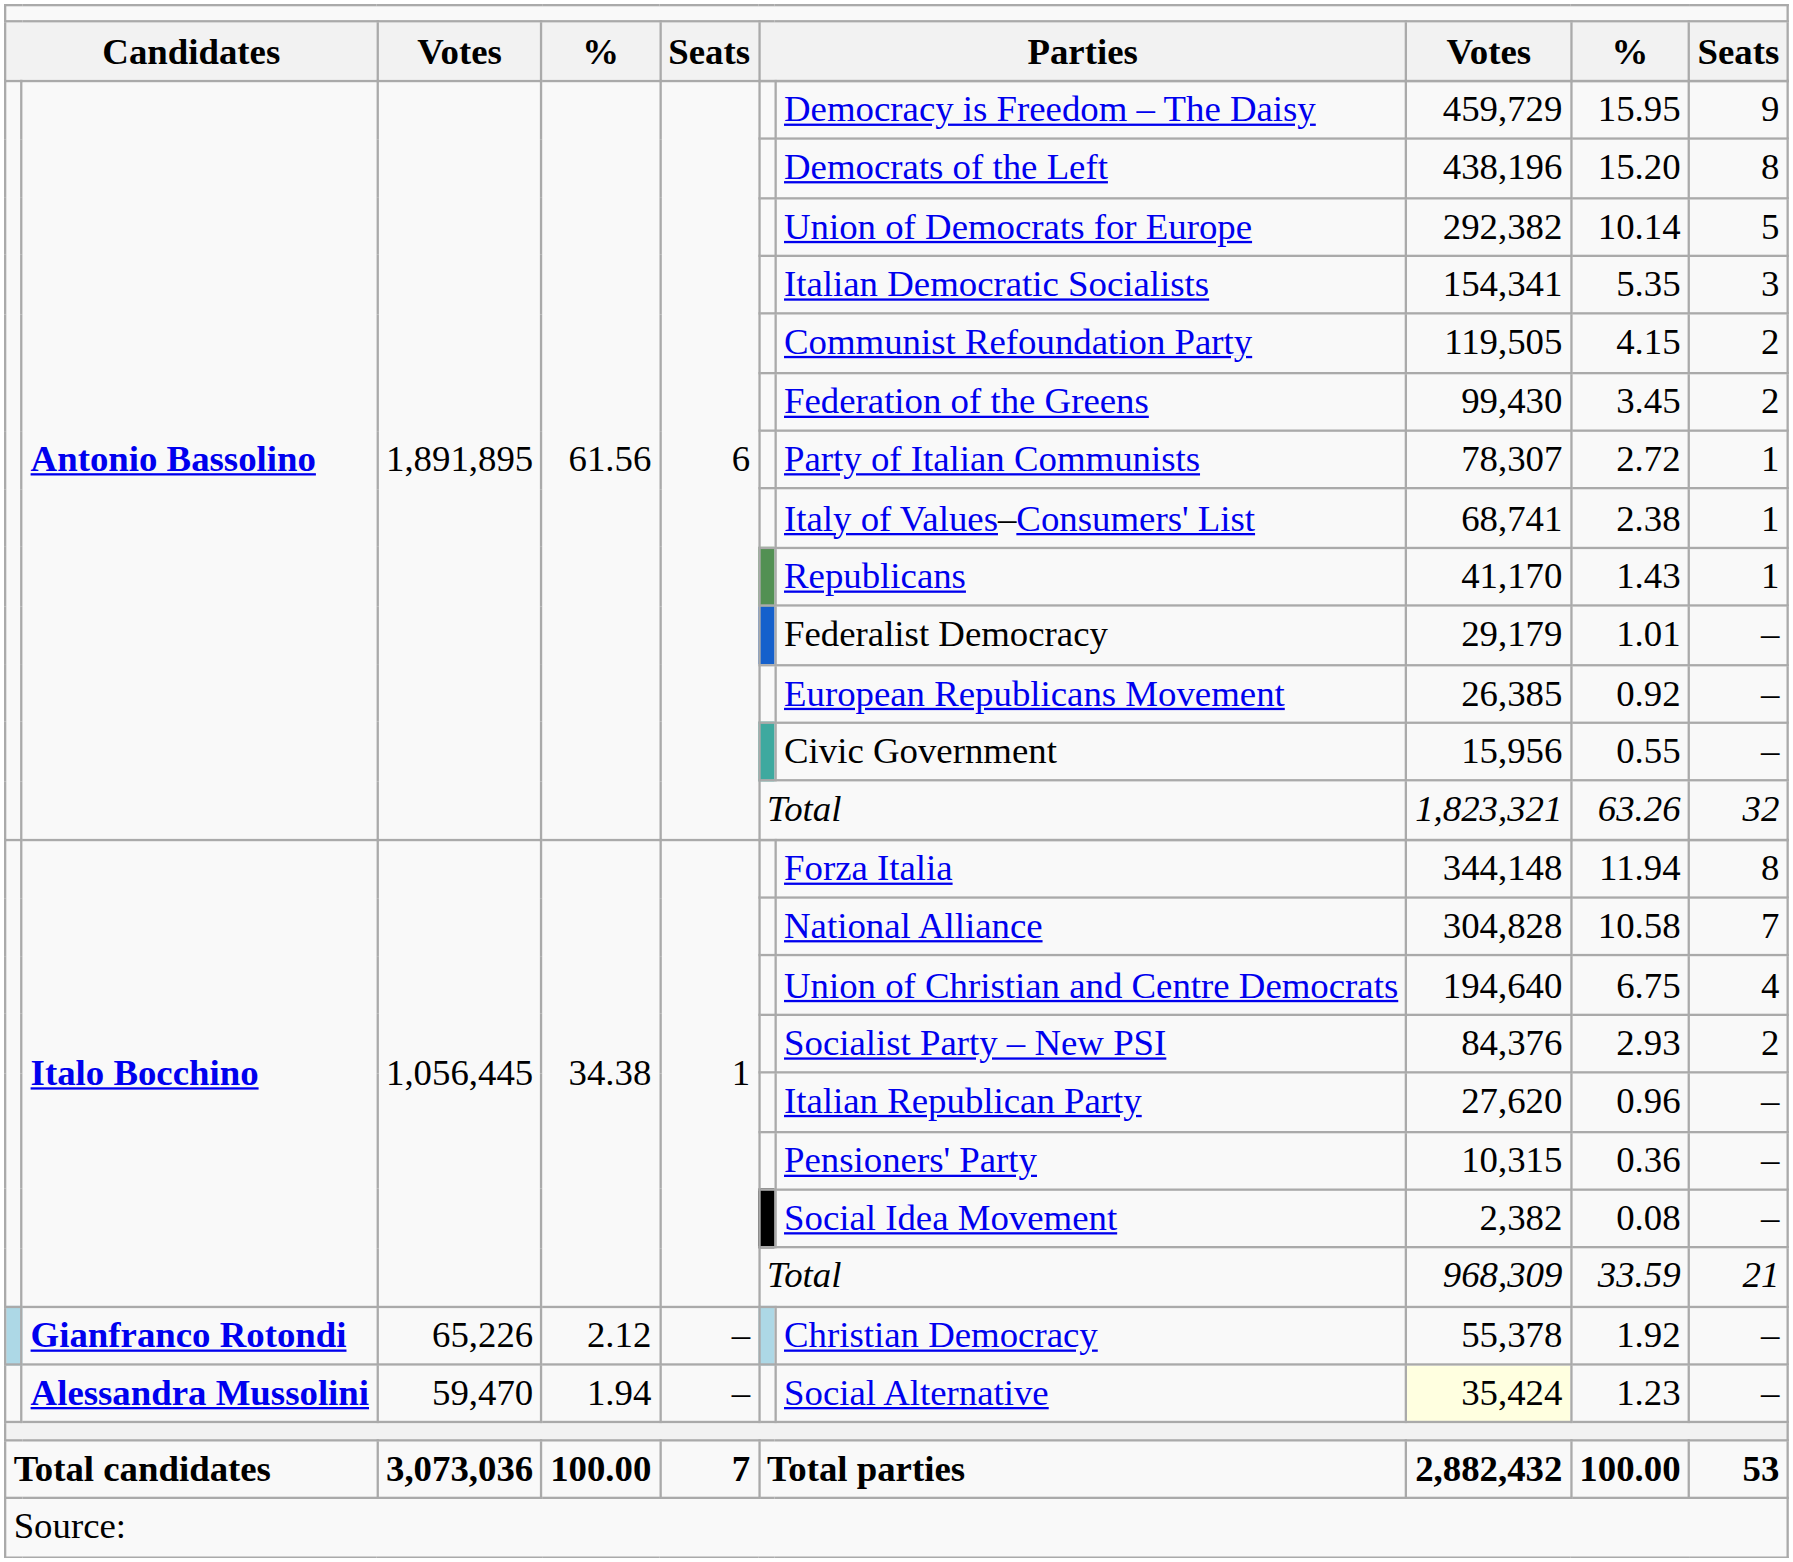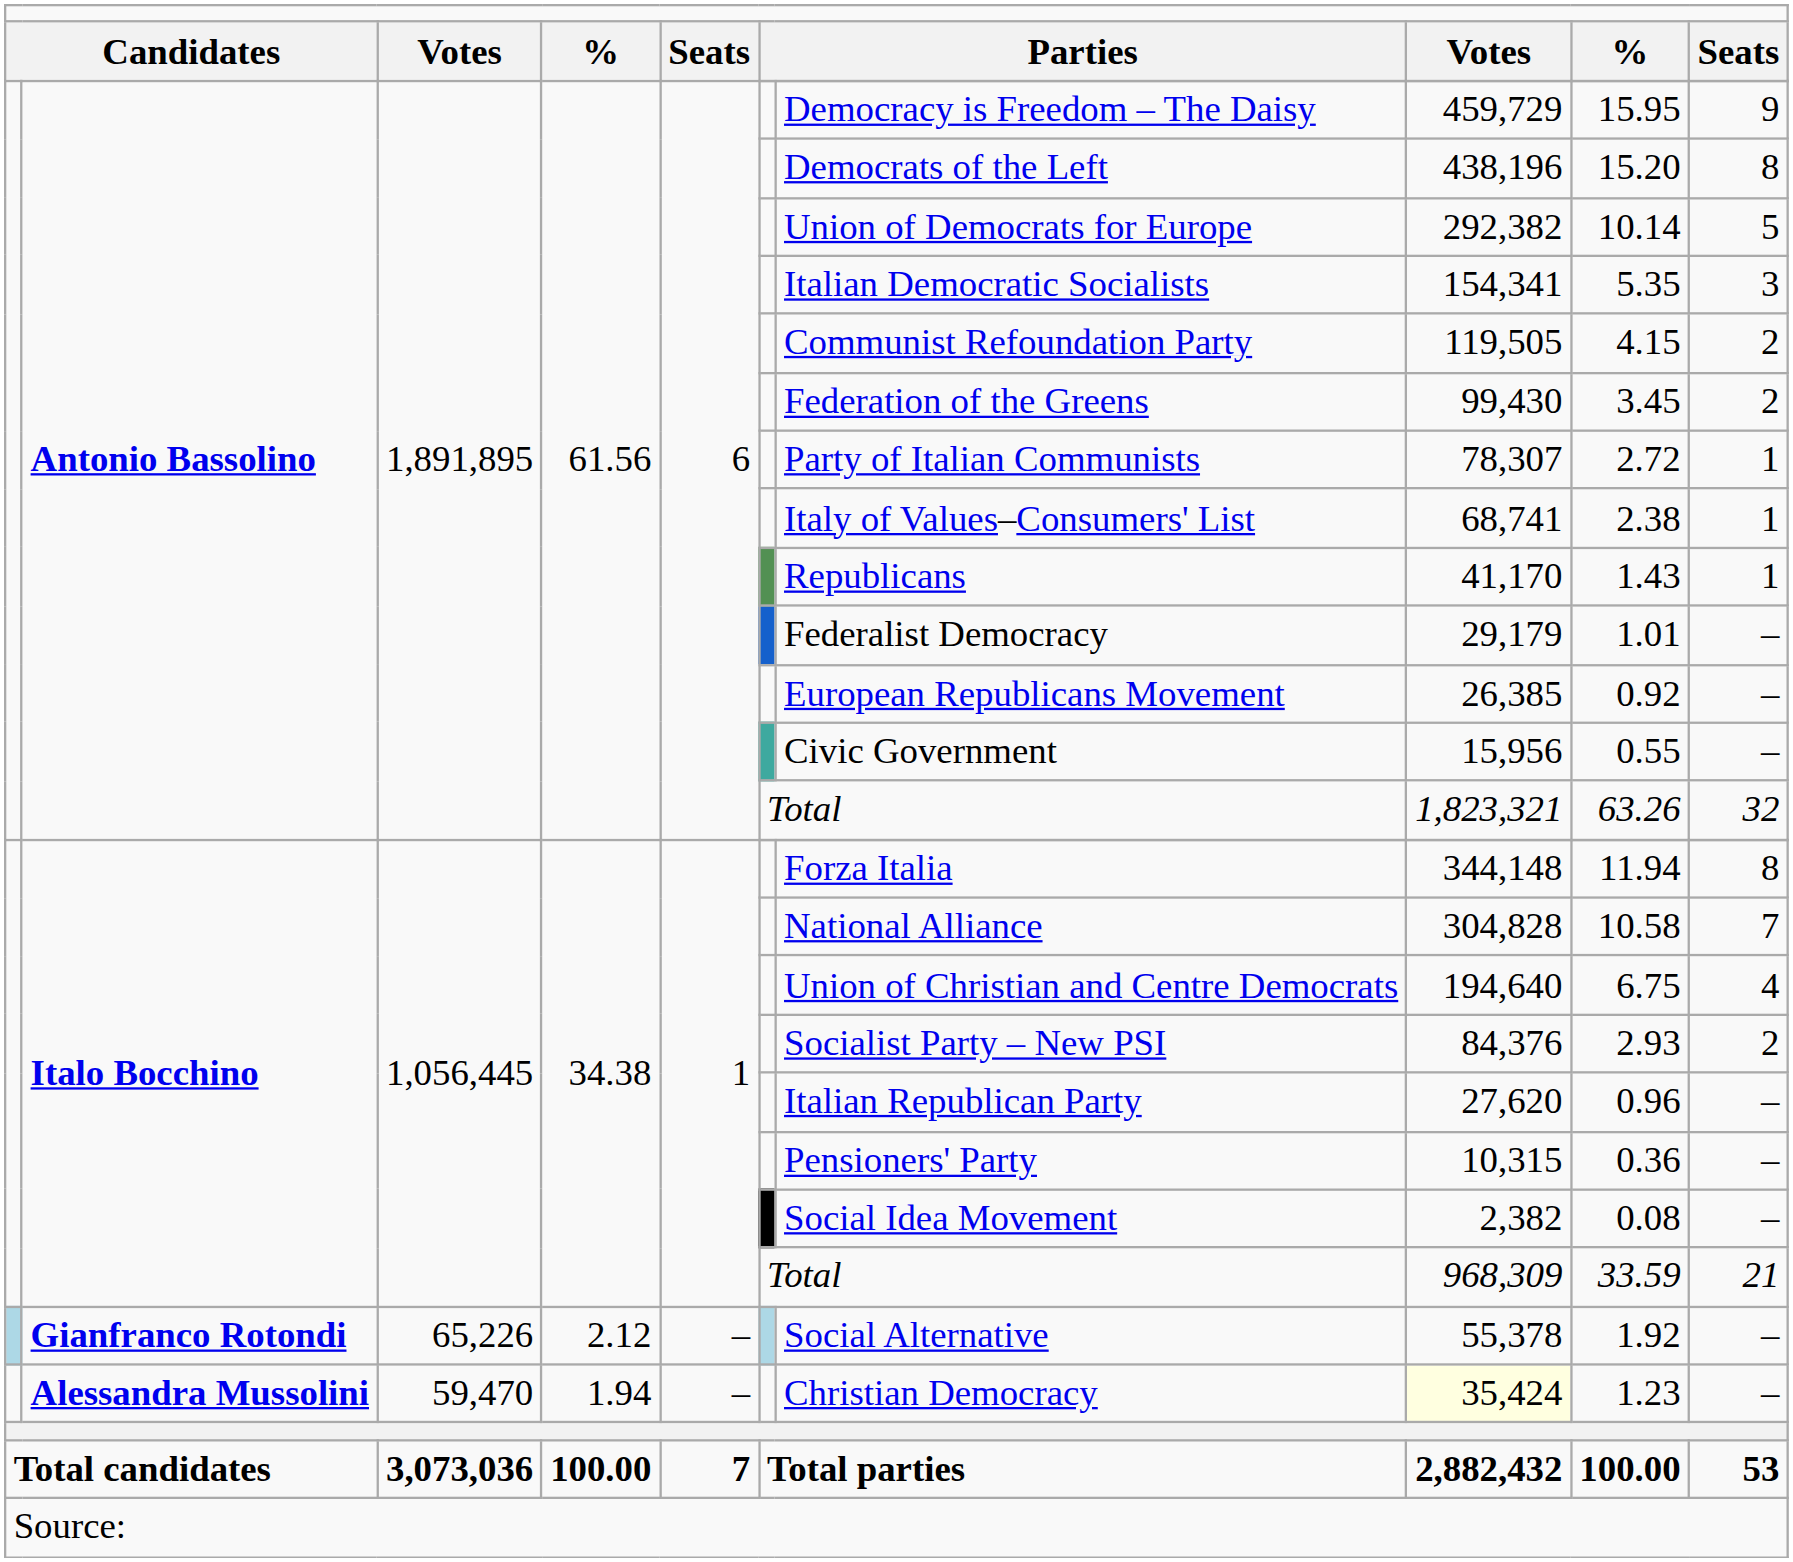(941, 1334) Christian Democracy -> (916, 1334) Social Alternative
(916, 1392) Social Alternative -> (941, 1392) Christian Democracy
